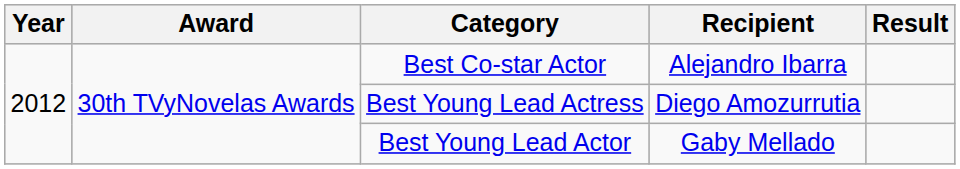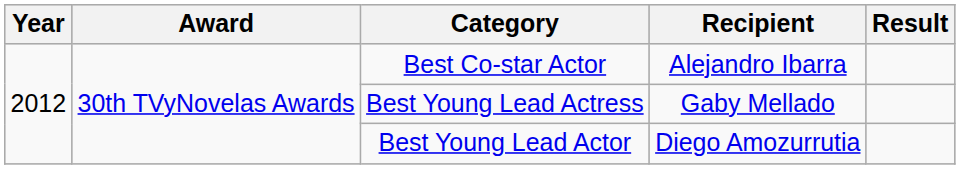(758, 103) Diego Amozurrutia -> (758, 103) Gaby Mellado
(758, 143) Gaby Mellado -> (758, 143) Diego Amozurrutia
